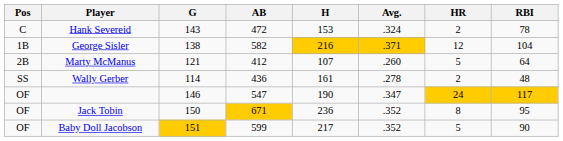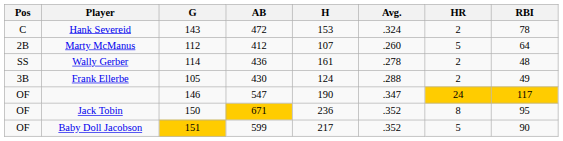- row: (100, 45)
(193, 62) 121 -> (193, 45) 112
+ row: (100, 78)
